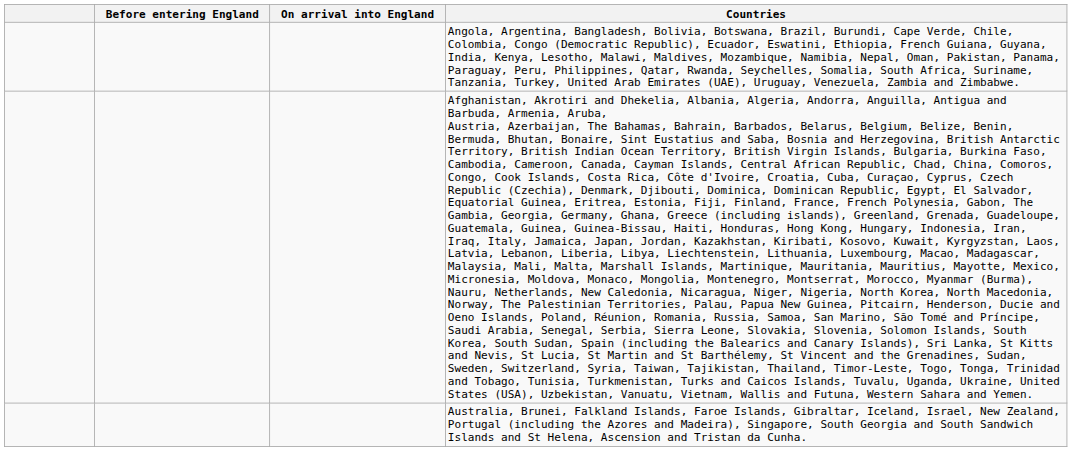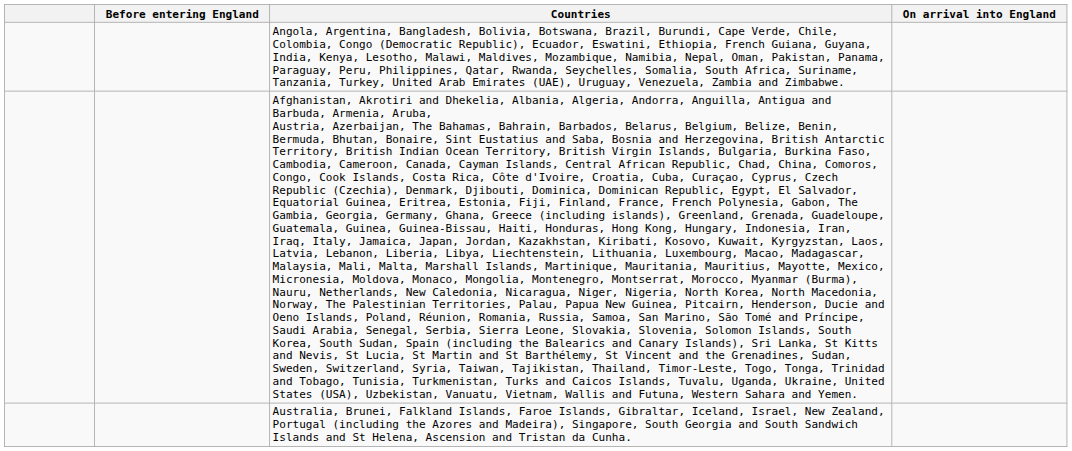columns swapped: (358, 13) <-> (756, 13)
